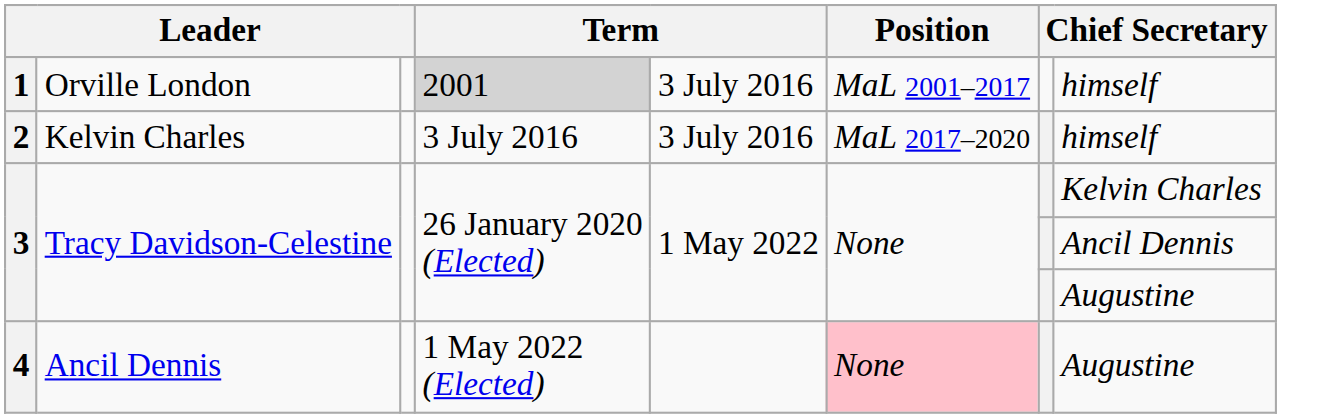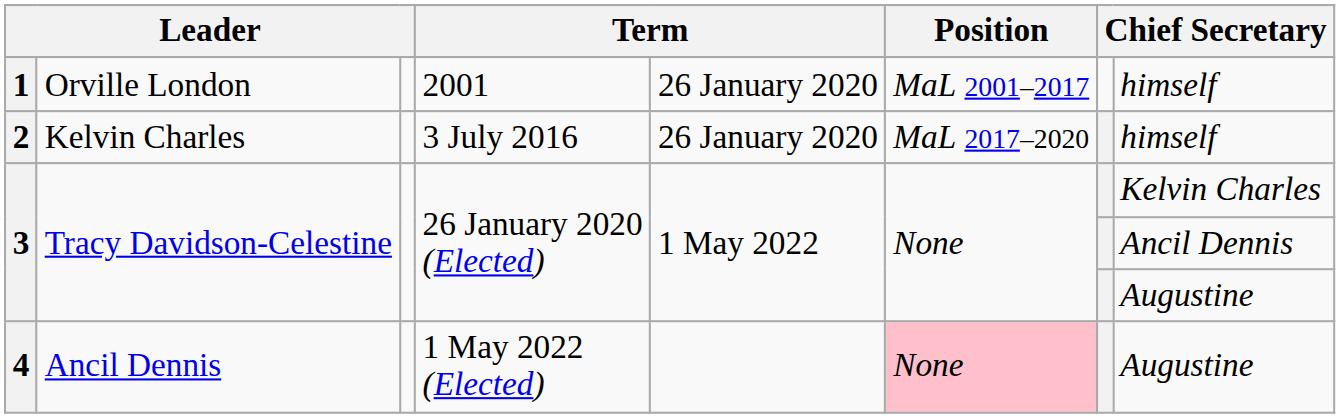(456, 83) lightgrey background -> (456, 83) no background
(736, 83) 3 July 2016 -> (768, 83) 26 January 2020
(736, 136) 3 July 2016 -> (768, 136) 26 January 2020
